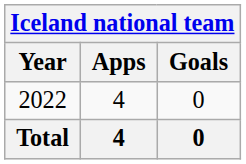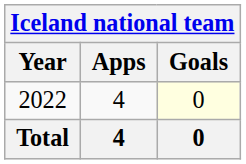(199, 100) no background -> (199, 100) lightyellow background
